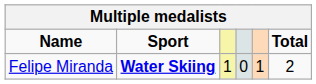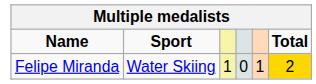(168, 67) bold -> (171, 67) normal
(290, 67) no background -> (290, 67) gold background
